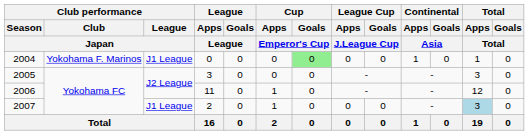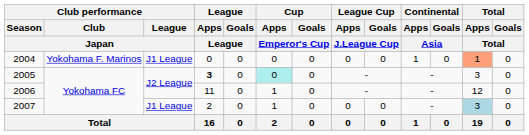(312, 59) lightgreen background -> (312, 59) no background
(477, 59) no background -> (477, 59) lightsalmon background
(209, 75) normal -> (209, 75) bold
(274, 75) no background -> (274, 75) paleturquoise background
